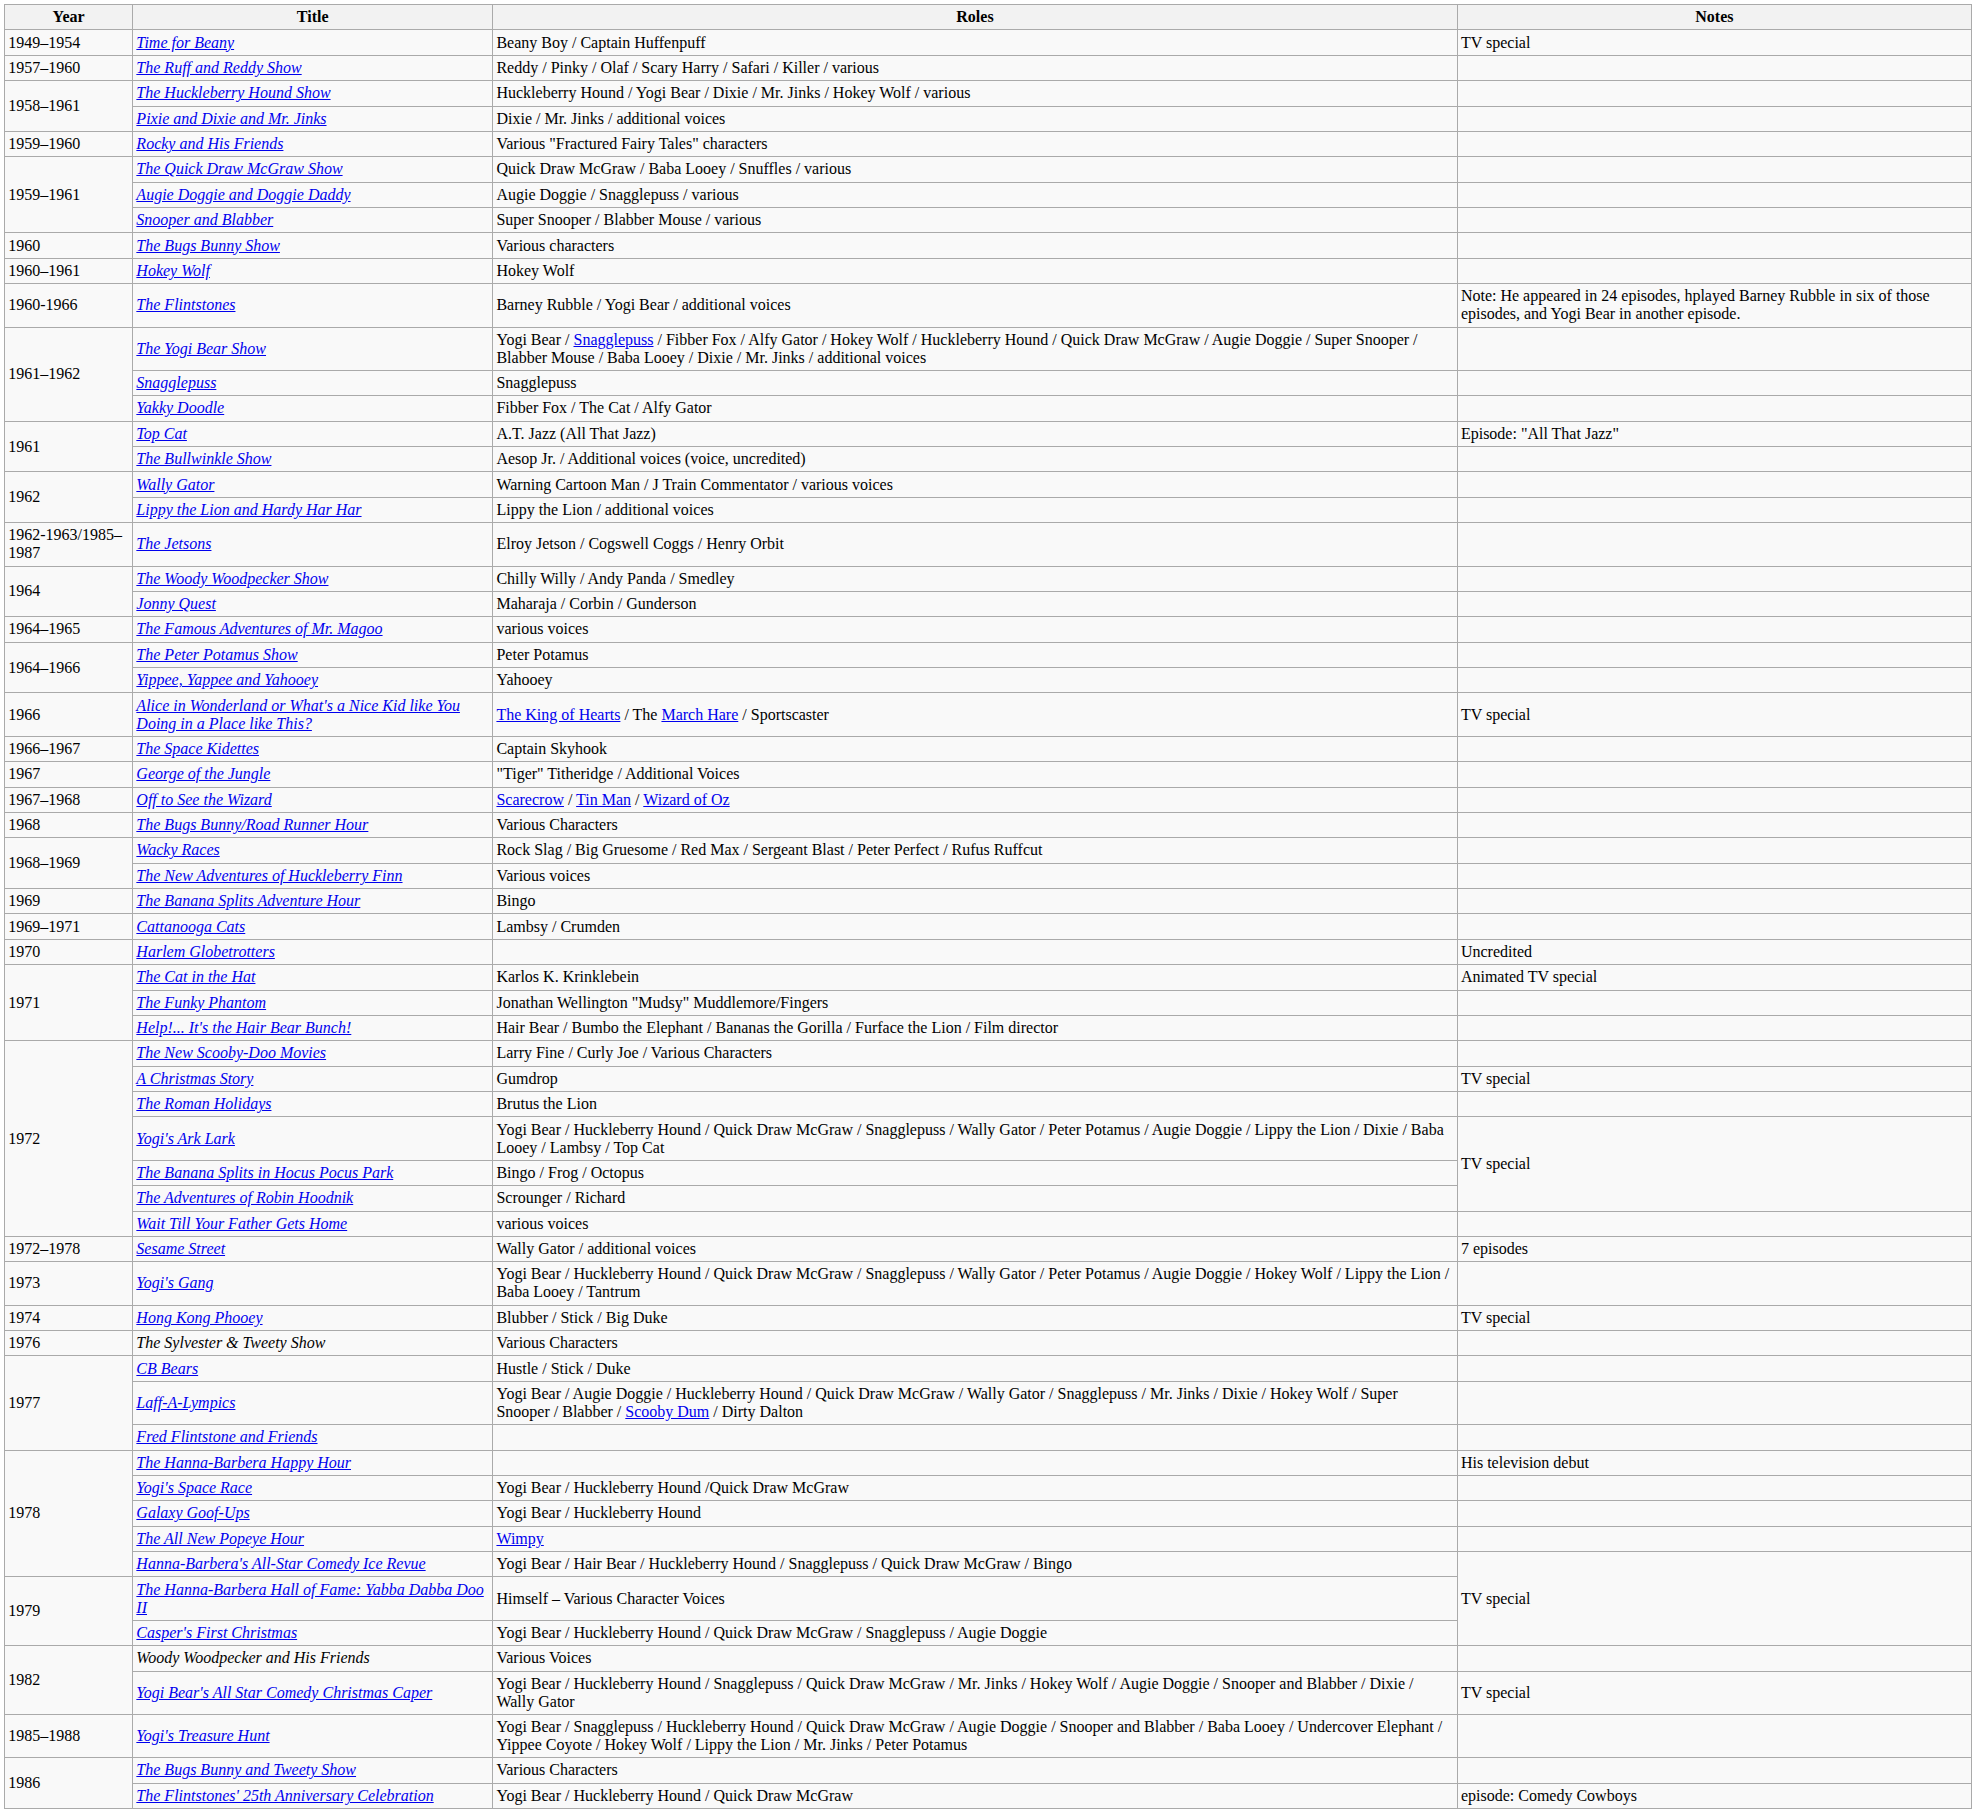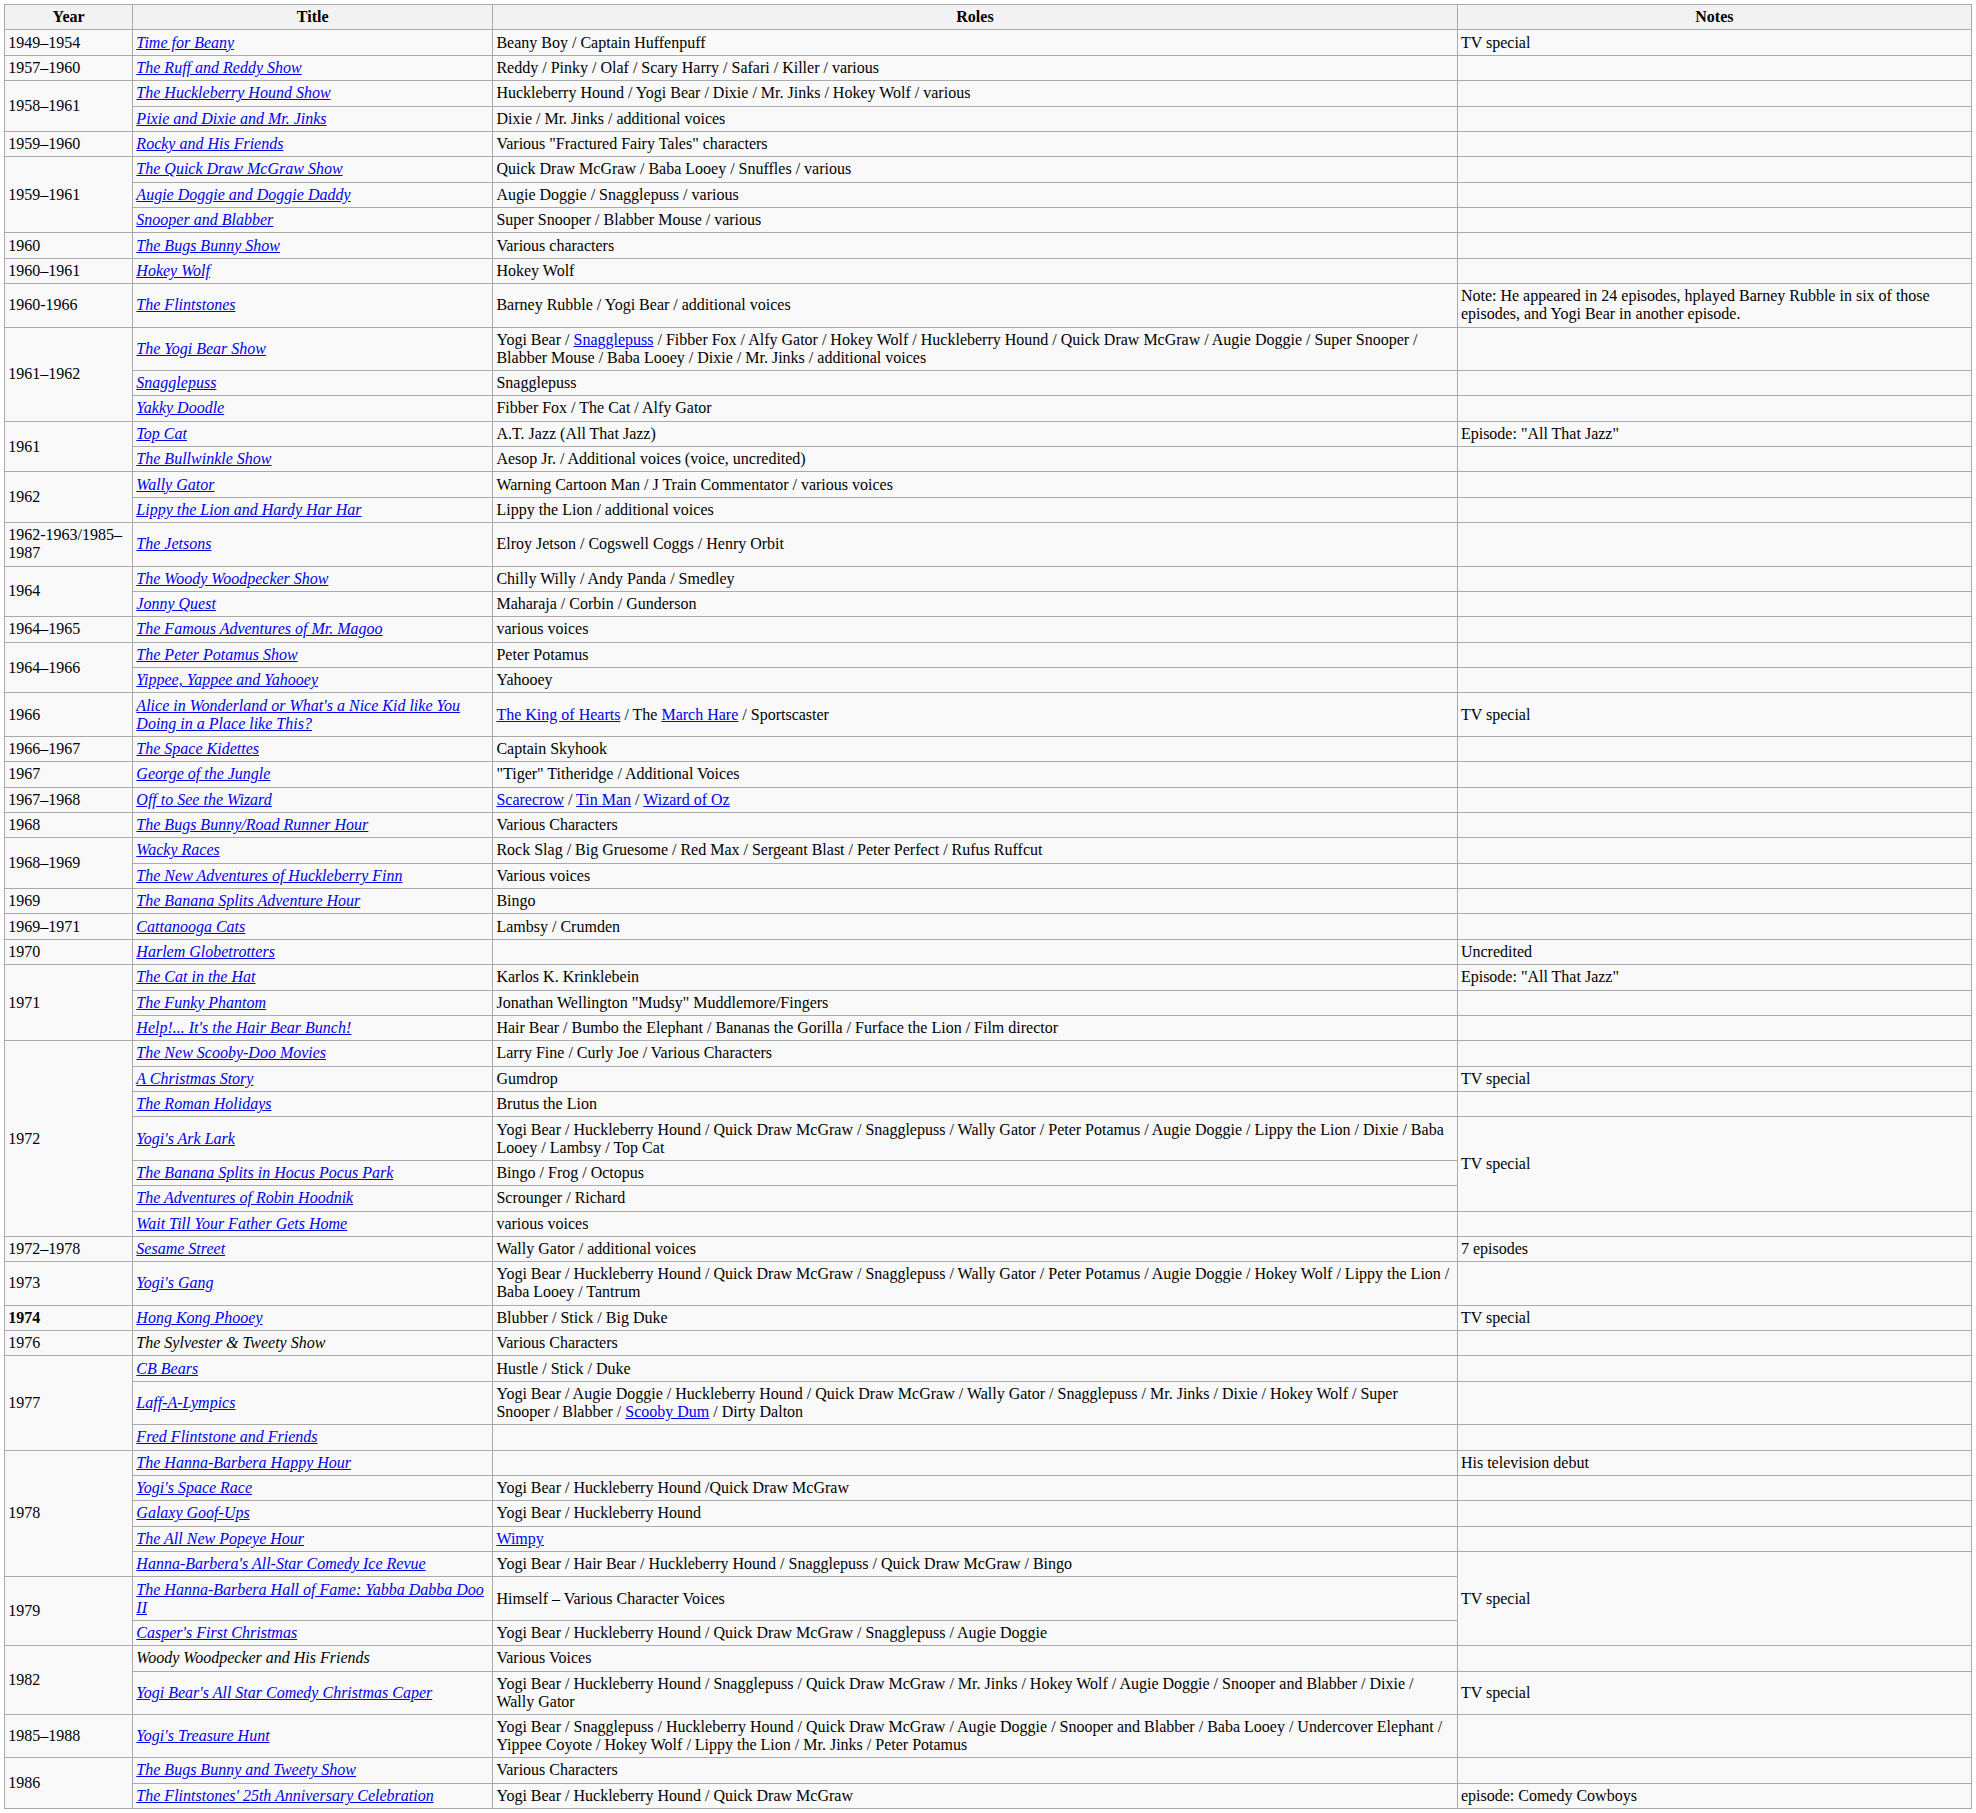(1529, 977) Animated TV special -> (1540, 977) Episode: "All That Jazz"
(24, 1317) normal -> (24, 1317) bold
